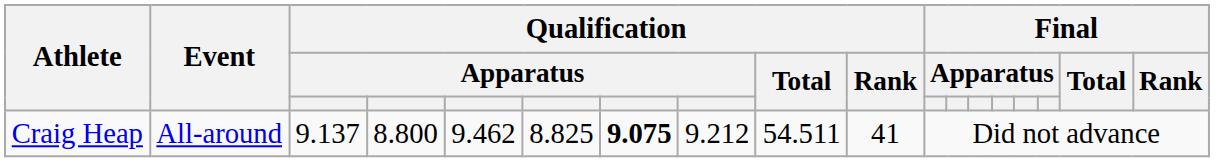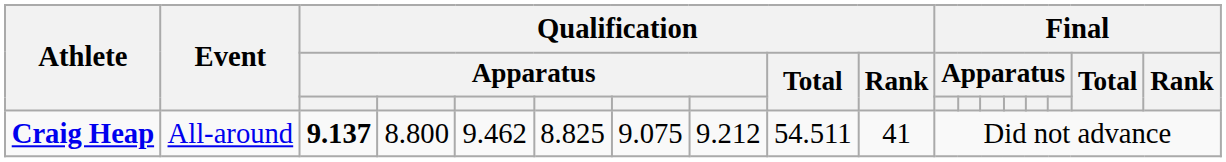(77, 133) normal -> (83, 133) bold
(328, 133) normal -> (339, 133) bold
(639, 133) bold -> (650, 133) normal
